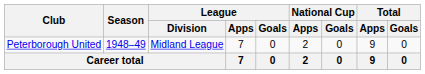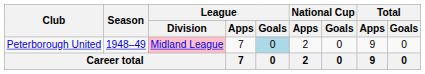(187, 45) no background -> (187, 45) pink background
(273, 45) no background -> (273, 45) lightblue background
